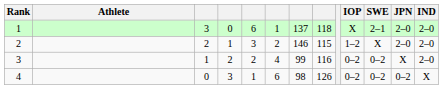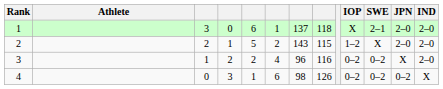(254, 44) 3 -> (254, 44) 5
(301, 44) 146 -> (301, 44) 143
(301, 60) 99 -> (301, 60) 96
